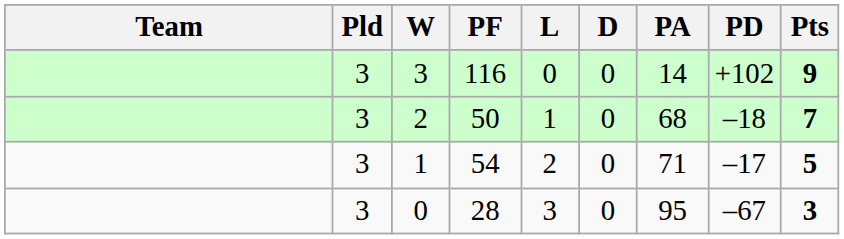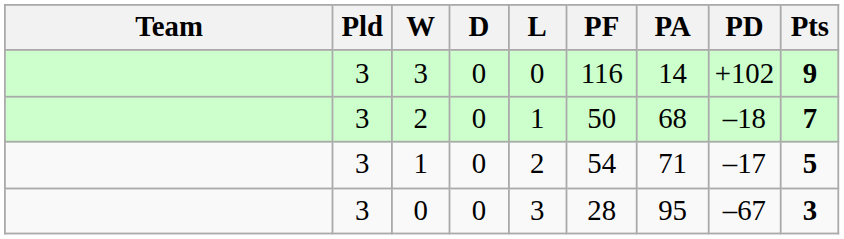columns swapped: (608, 27) <-> (485, 27)
